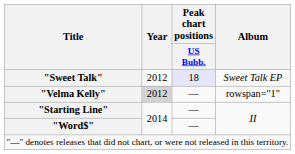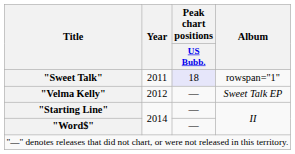(157, 77) 2012 -> (157, 77) 2011
(253, 77) Sweet Talk EP -> (253, 77) rowspan="1"
(157, 94) lightgrey background -> (157, 94) no background
(253, 94) rowspan="1" -> (253, 94) Sweet Talk EP
